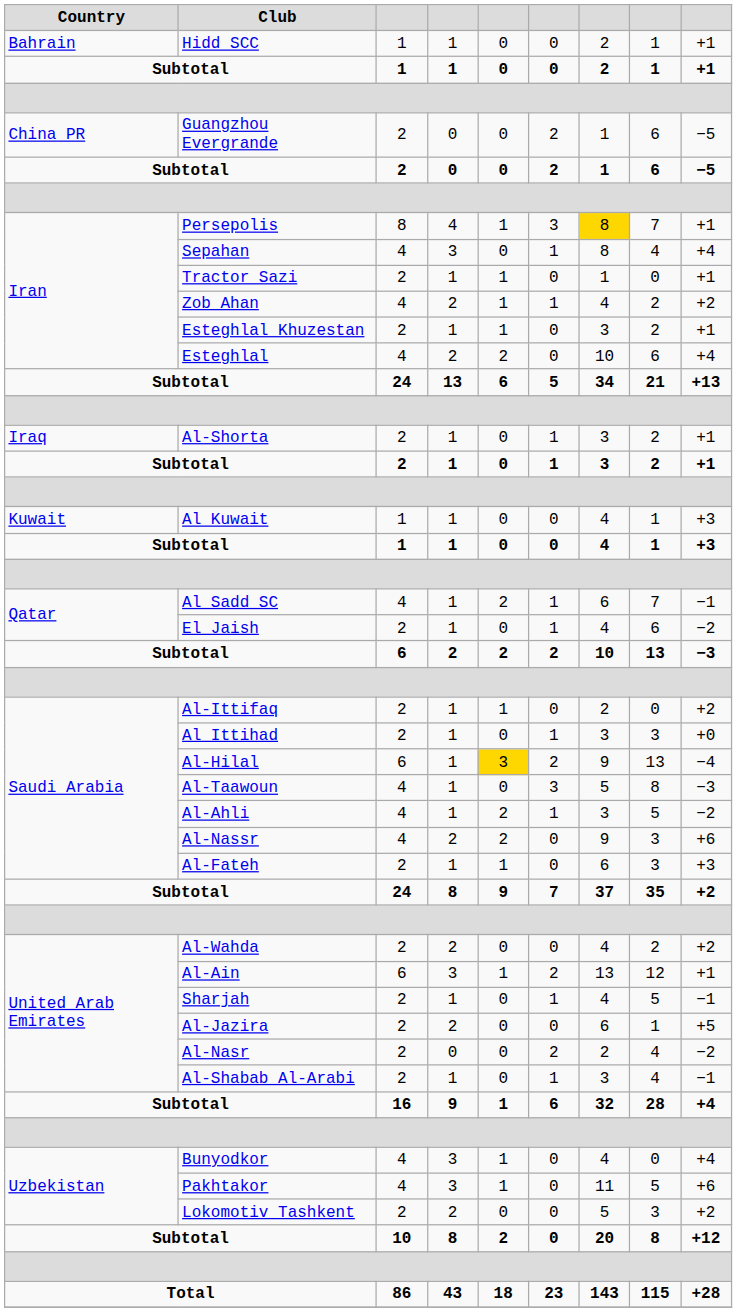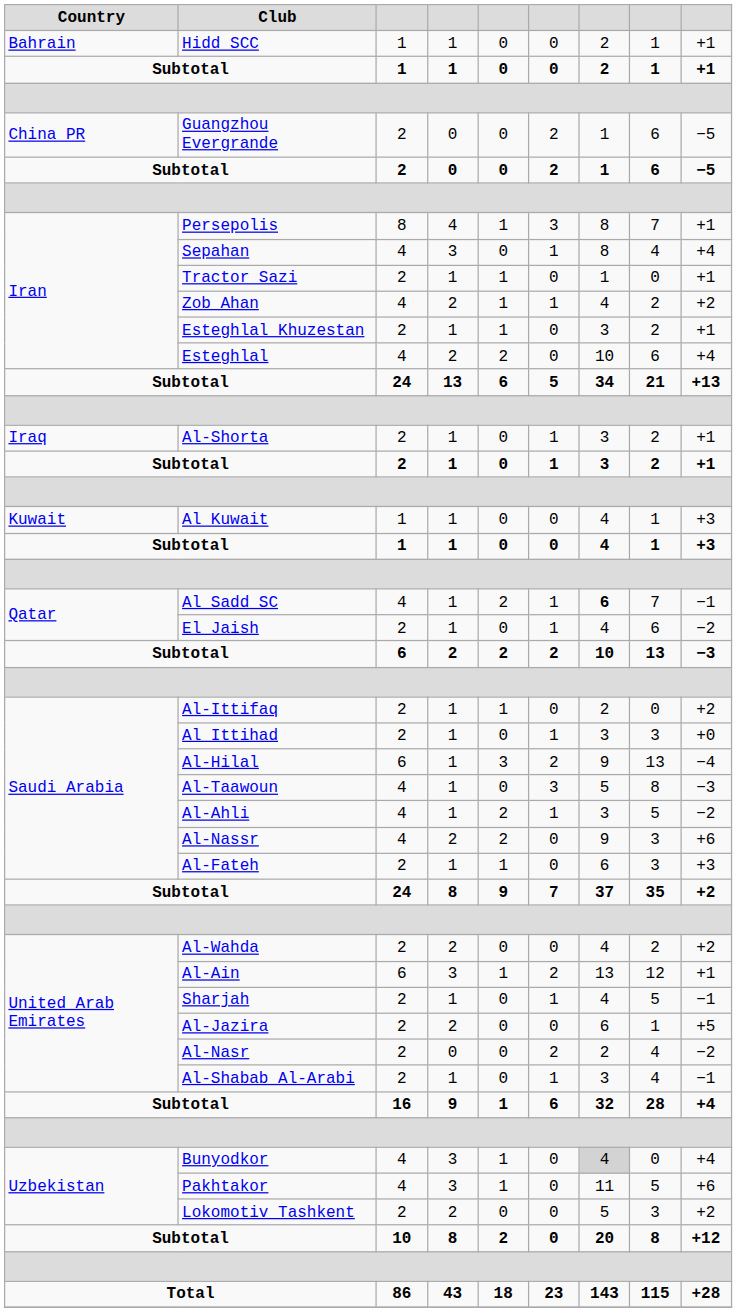(605, 226) gold background -> (605, 226) no background
(605, 602) normal -> (605, 602) bold
(503, 762) gold background -> (503, 762) no background
(605, 1160) no background -> (605, 1160) lightgrey background
